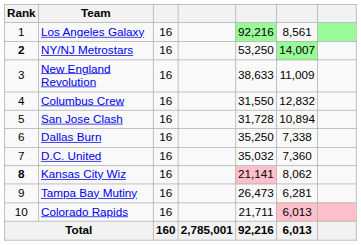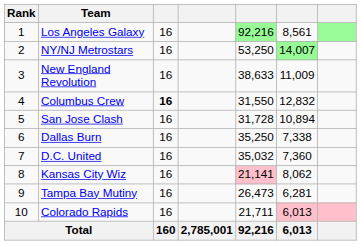(21, 50) bold -> (21, 50) normal
(166, 100) normal -> (166, 100) bold
(21, 175) bold -> (21, 175) normal
